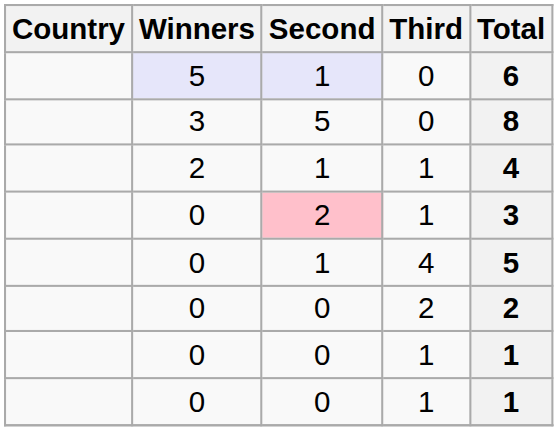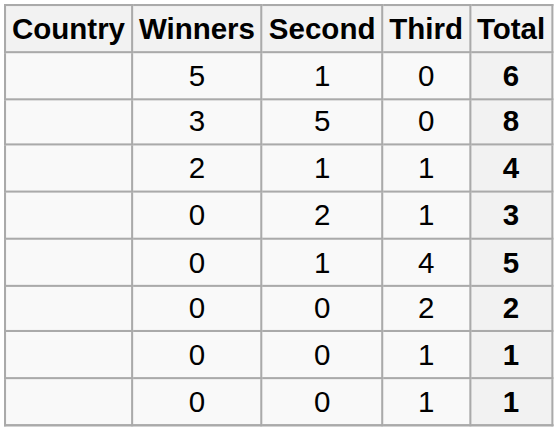(197, 75) lavender background -> (197, 75) no background
(322, 75) lavender background -> (322, 75) no background
(322, 215) pink background -> (322, 215) no background
